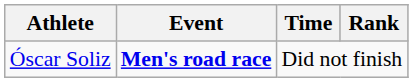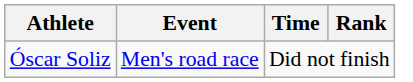(196, 58) bold -> (190, 58) normal
